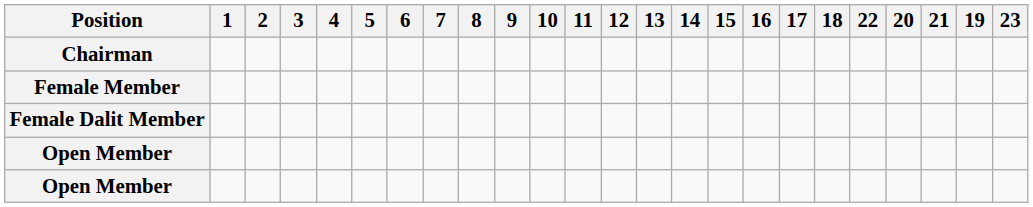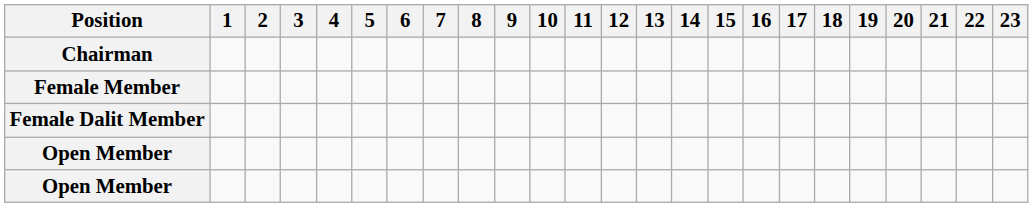columns swapped: (975, 20) <-> (868, 20)
